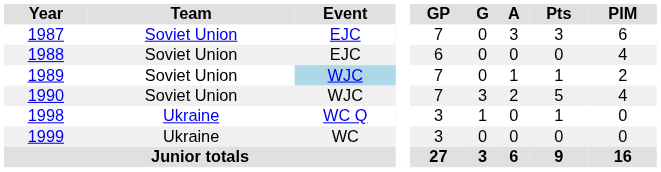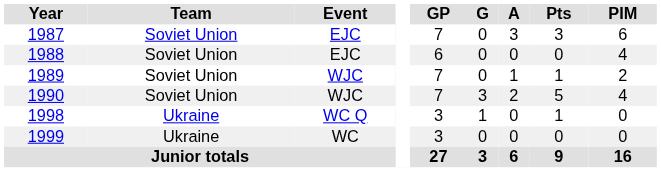(345, 75) lightblue background -> (345, 75) no background
